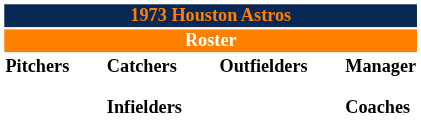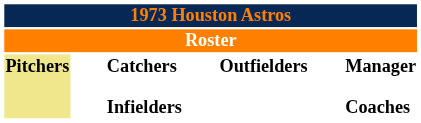(37, 65) no background -> (37, 65) khaki background
